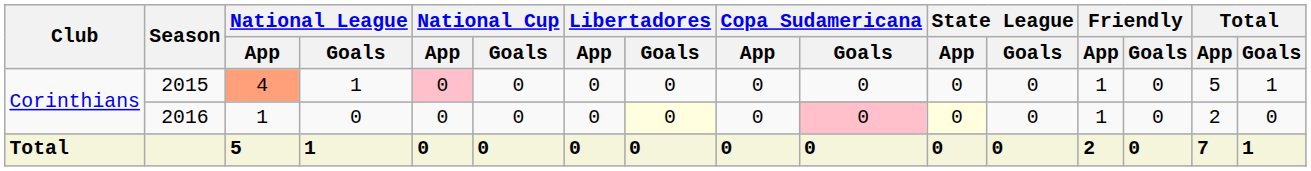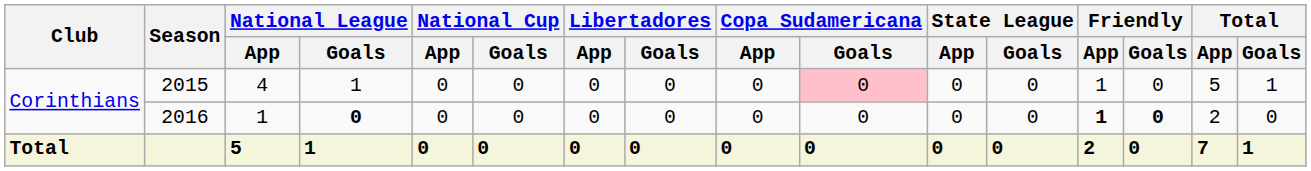(262, 85) lightsalmon background -> (262, 85) no background
(442, 85) pink background -> (442, 85) no background
(863, 85) no background -> (863, 85) pink background
(356, 117) normal -> (356, 117) bold
(670, 117) lightyellow background -> (670, 117) no background
(863, 117) pink background -> (863, 117) no background
(957, 117) lightyellow background -> (957, 117) no background
(1101, 117) normal -> (1101, 117) bold
(1158, 117) normal -> (1158, 117) bold
